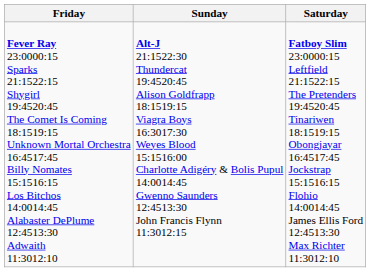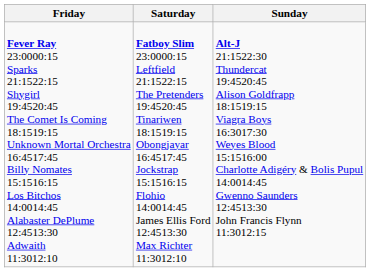columns swapped: (326, 13) <-> (210, 13)
